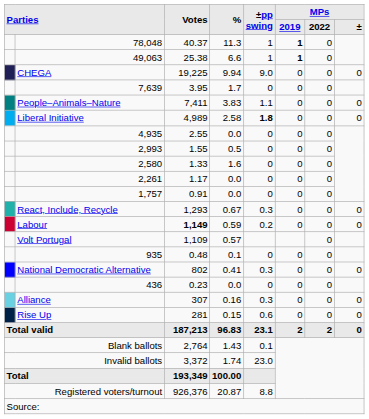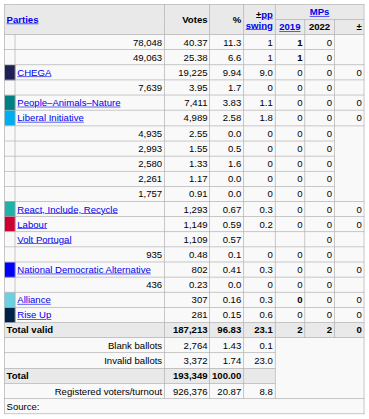(266, 118) bold -> (266, 118) normal
(196, 224) bold -> (196, 224) normal
(300, 300) normal -> (300, 300) bold
